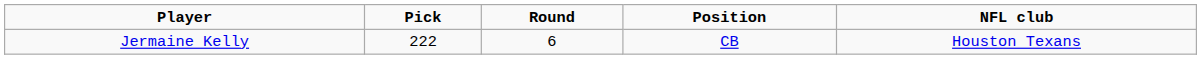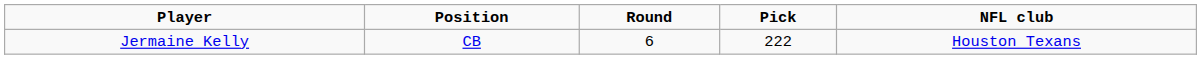columns swapped: (729, 17) <-> (423, 17)
